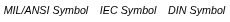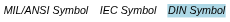(197, 10) no background -> (197, 10) lightblue background
